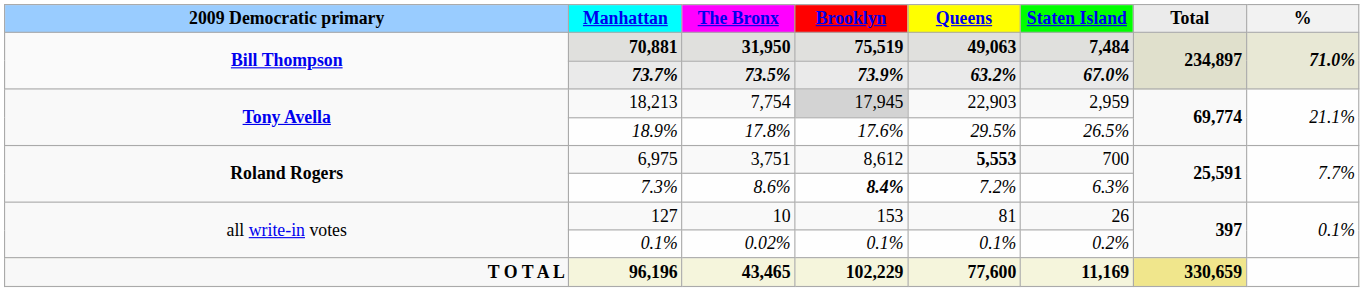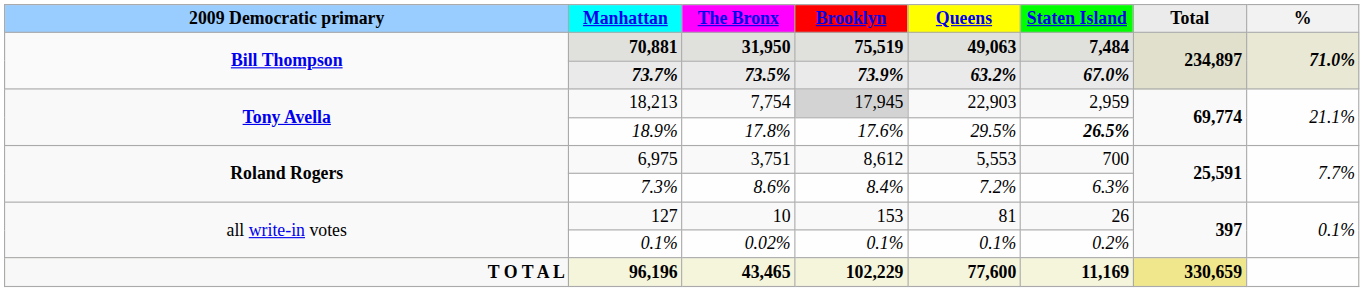(1106, 131) normal -> (1106, 131) bold
(996, 159) bold -> (996, 159) normal
(885, 187) bold -> (885, 187) normal
